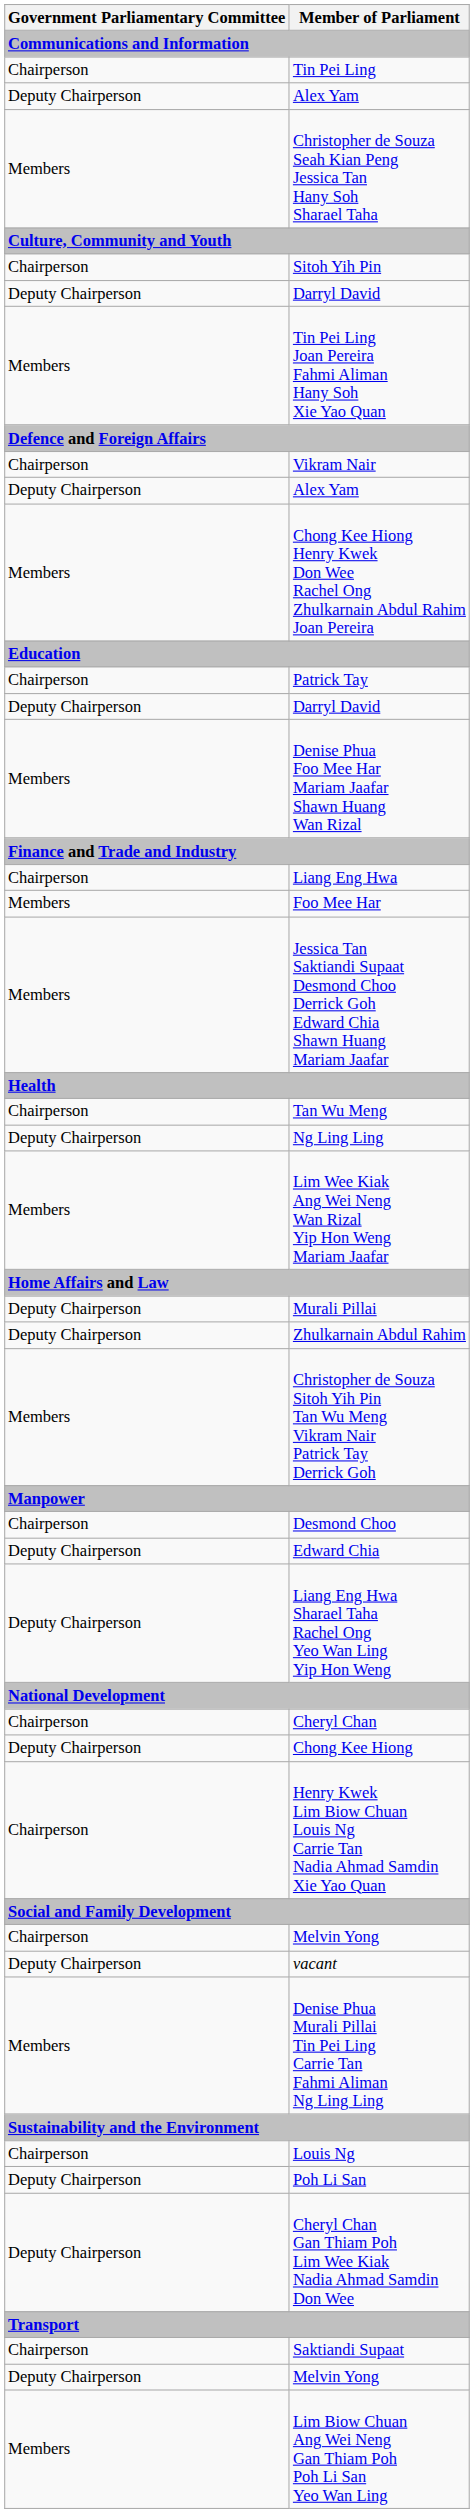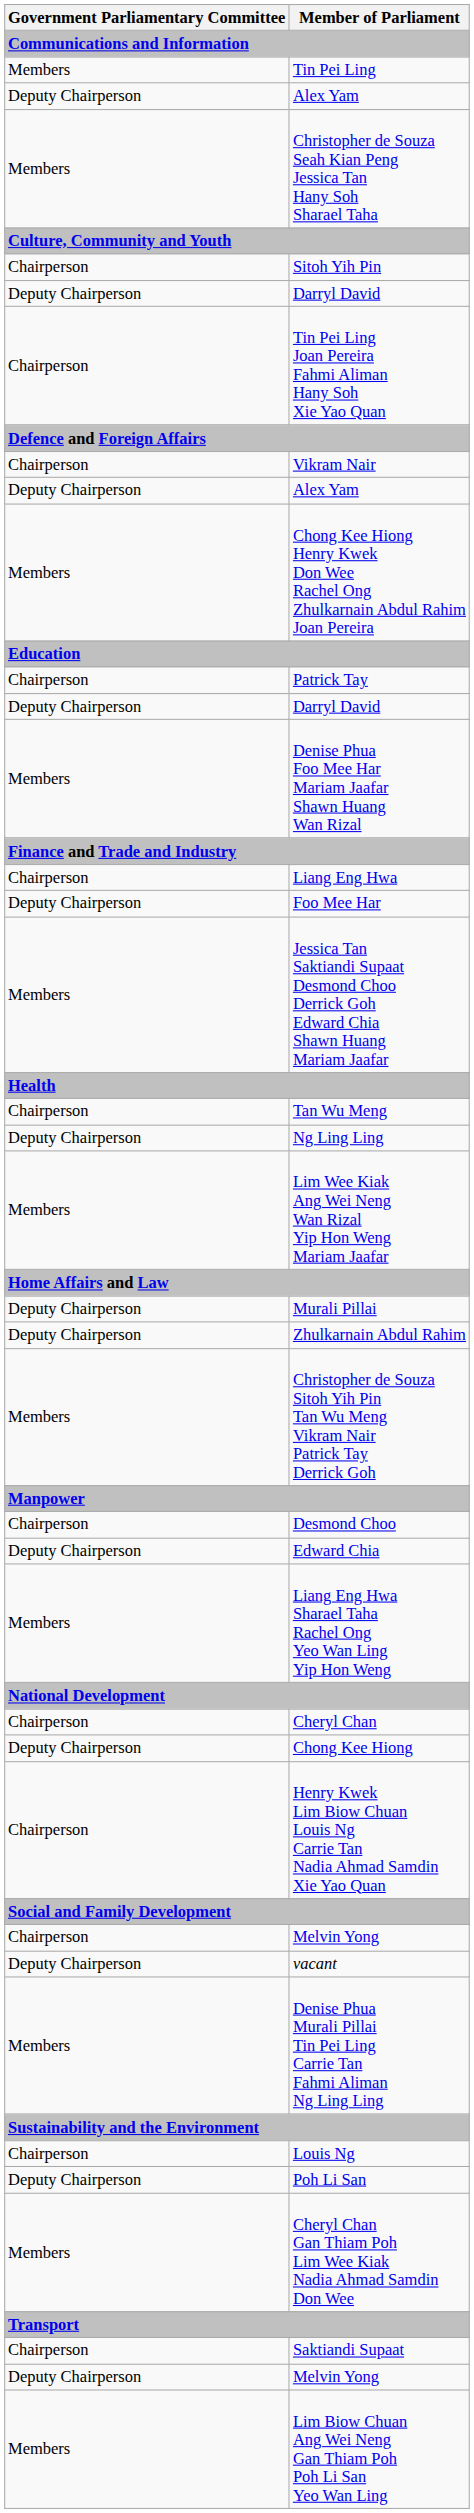(48, 69) Chairperson -> (39, 69) Members
(39, 365) Members -> (48, 365) Chairperson
(39, 903) Members -> (75, 903) Deputy Chairperson
(75, 1623) Deputy Chairperson -> (39, 1623) Members
(75, 2252) Deputy Chairperson -> (39, 2252) Members
